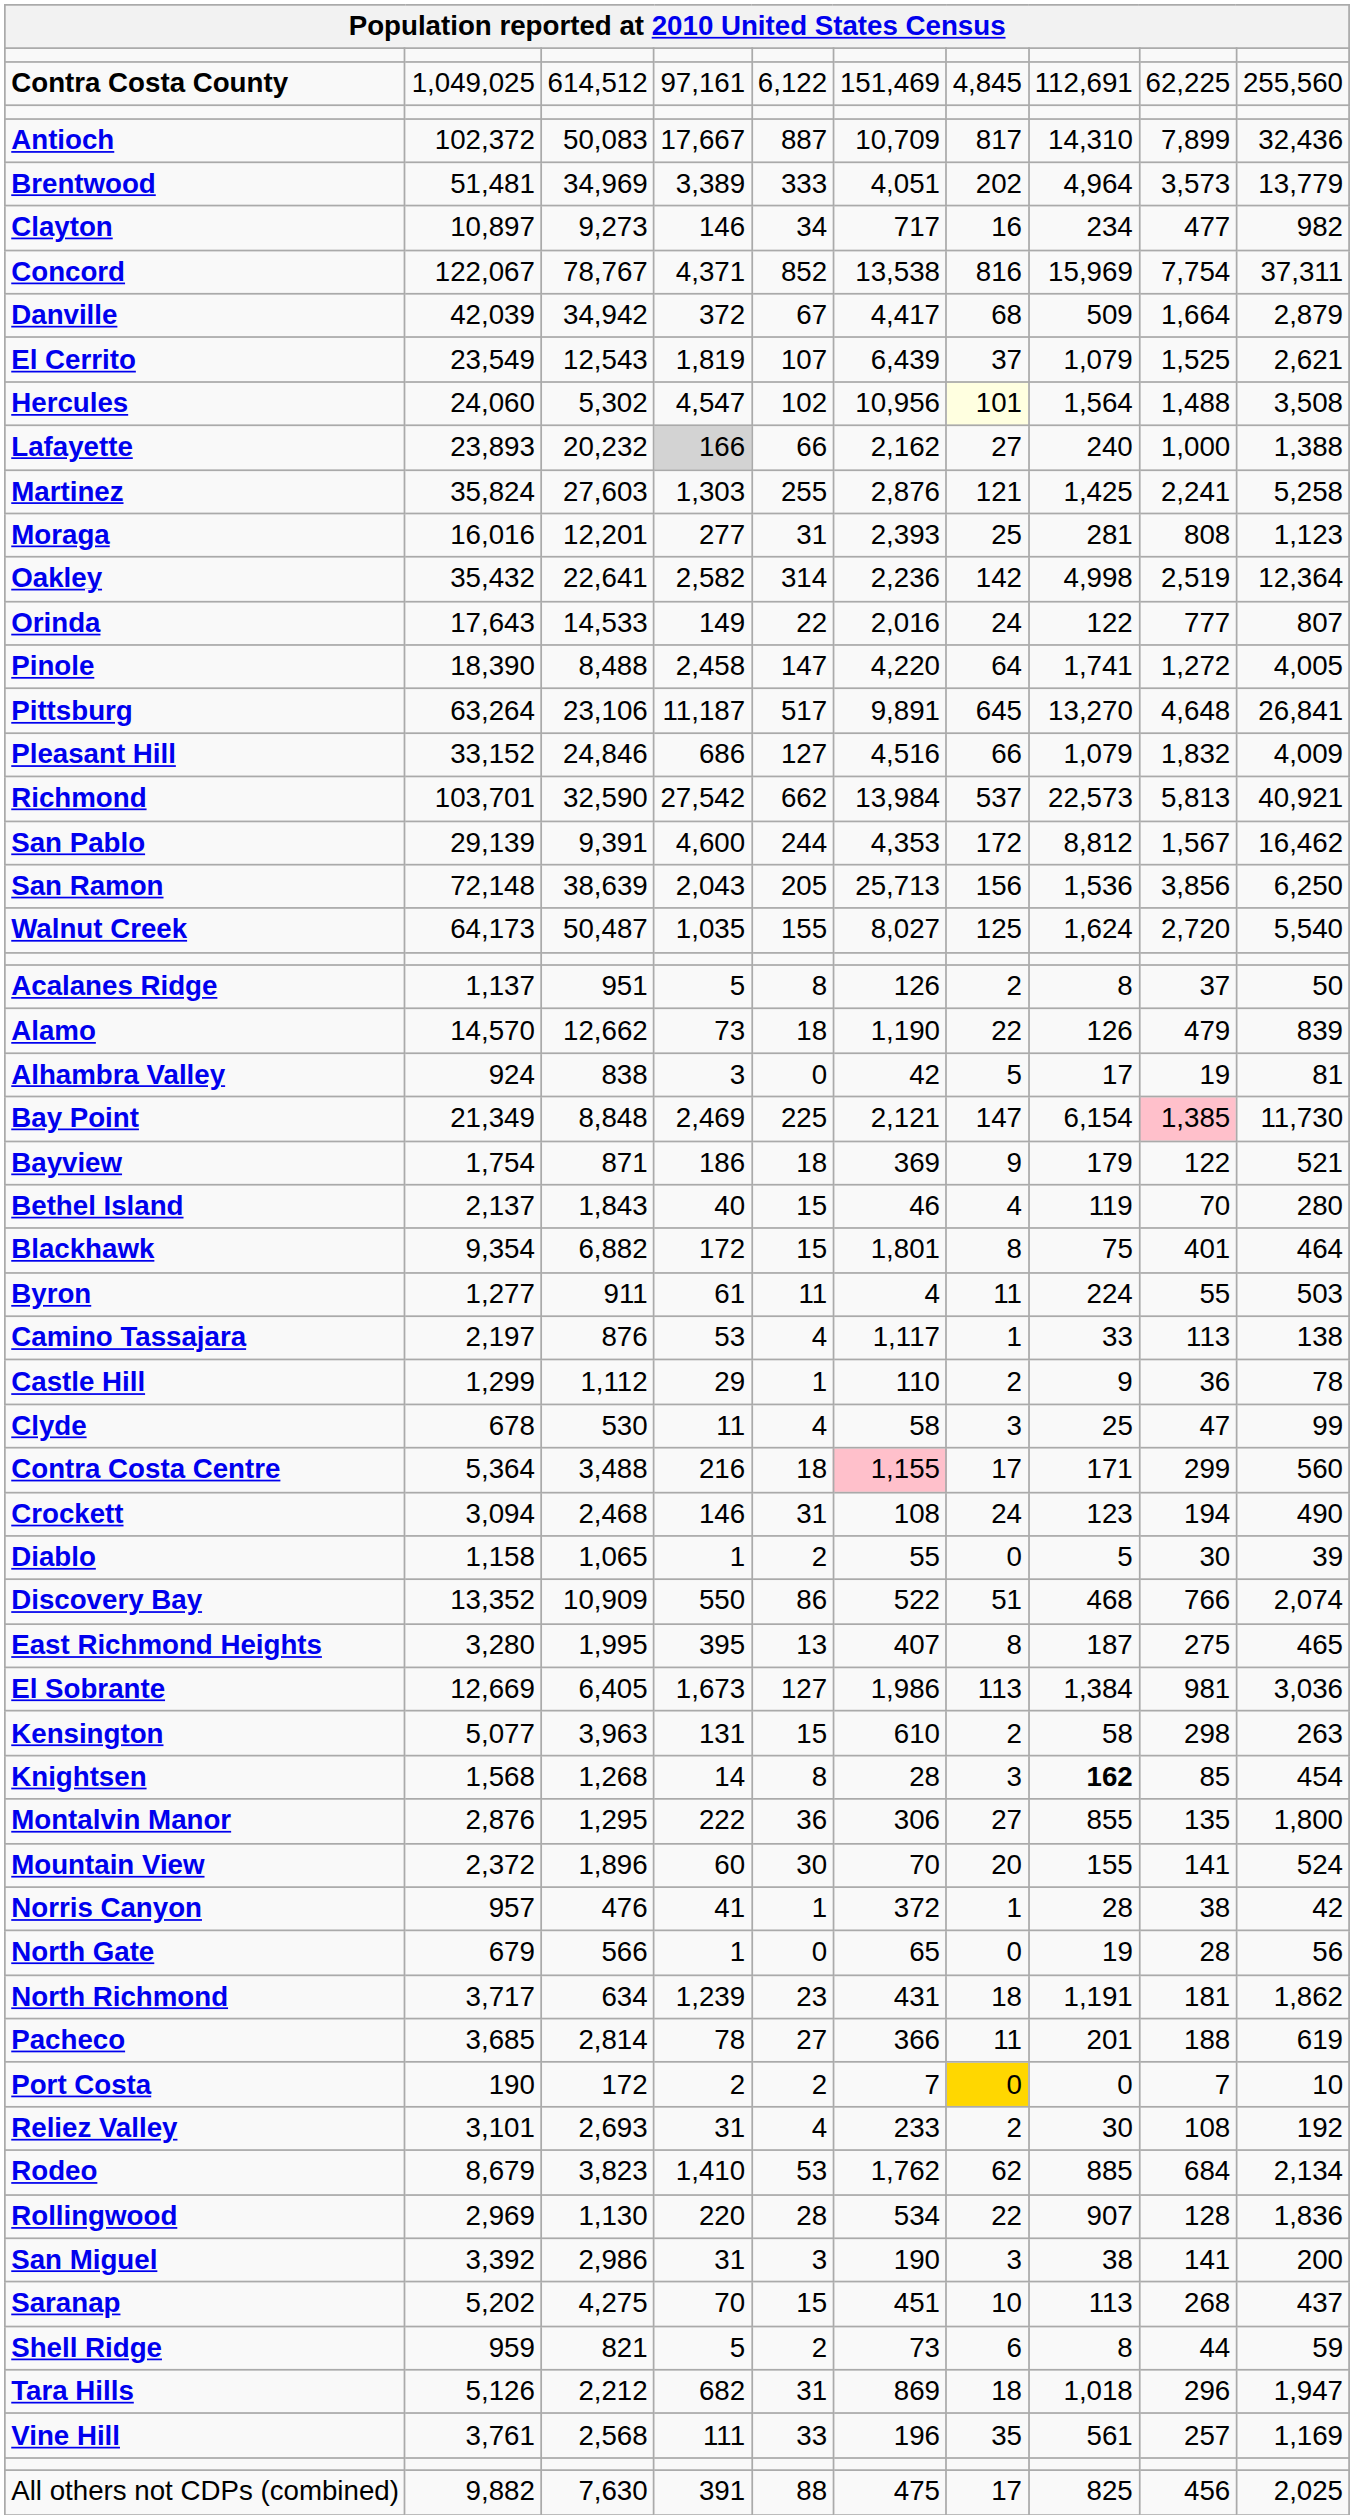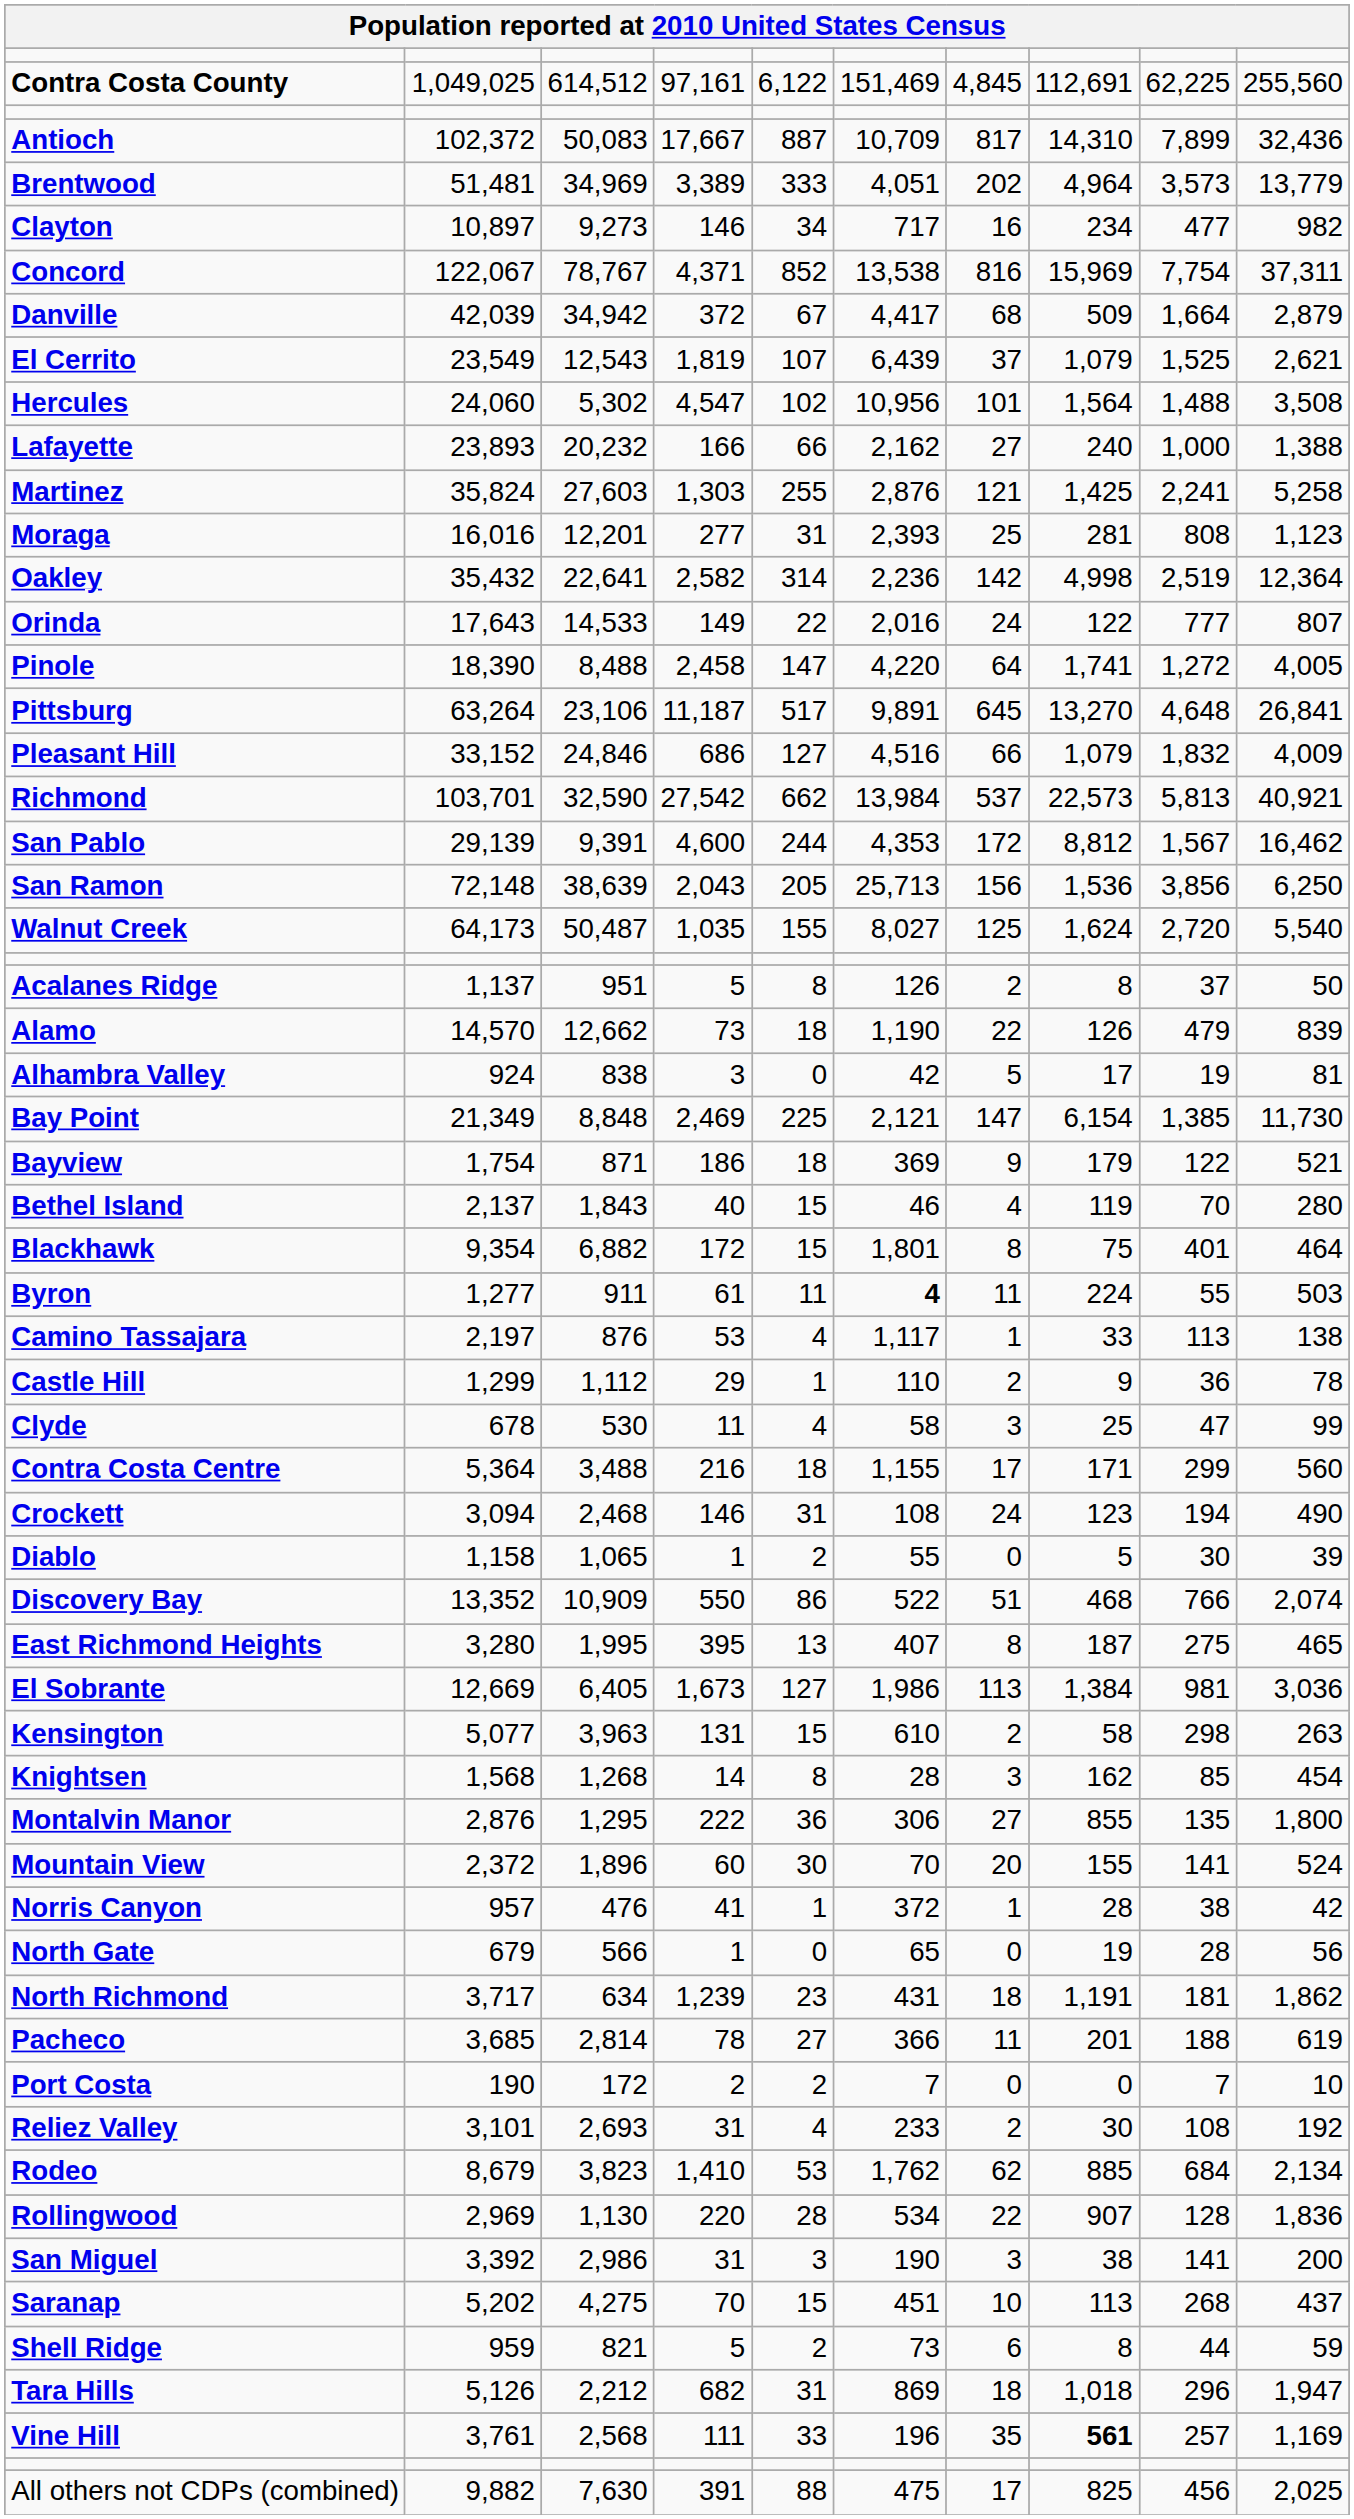(999, 403) lightyellow background -> (999, 403) no background
(722, 447) lightgrey background -> (722, 447) no background
(1196, 1118) pink background -> (1196, 1118) no background
(932, 1293) normal -> (932, 1293) bold
(905, 1469) pink background -> (905, 1469) no background
(1110, 1776) bold -> (1110, 1776) normal
(1014, 2084) gold background -> (1014, 2084) no background
(1110, 2435) normal -> (1110, 2435) bold
